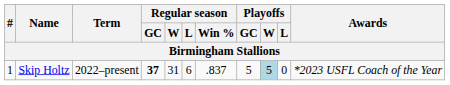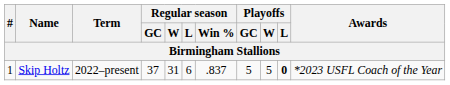(153, 70) bold -> (153, 70) normal
(269, 70) lightblue background -> (269, 70) no background
(284, 70) normal -> (284, 70) bold
